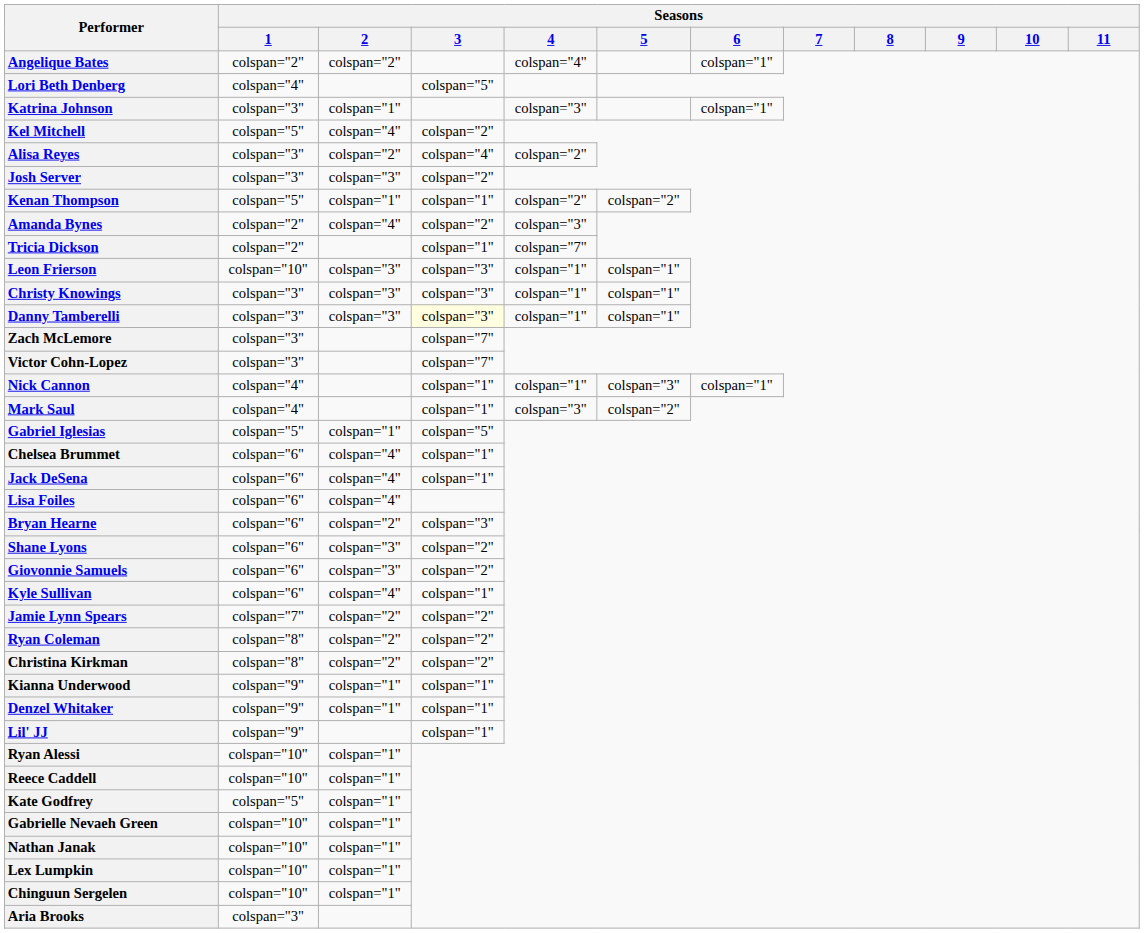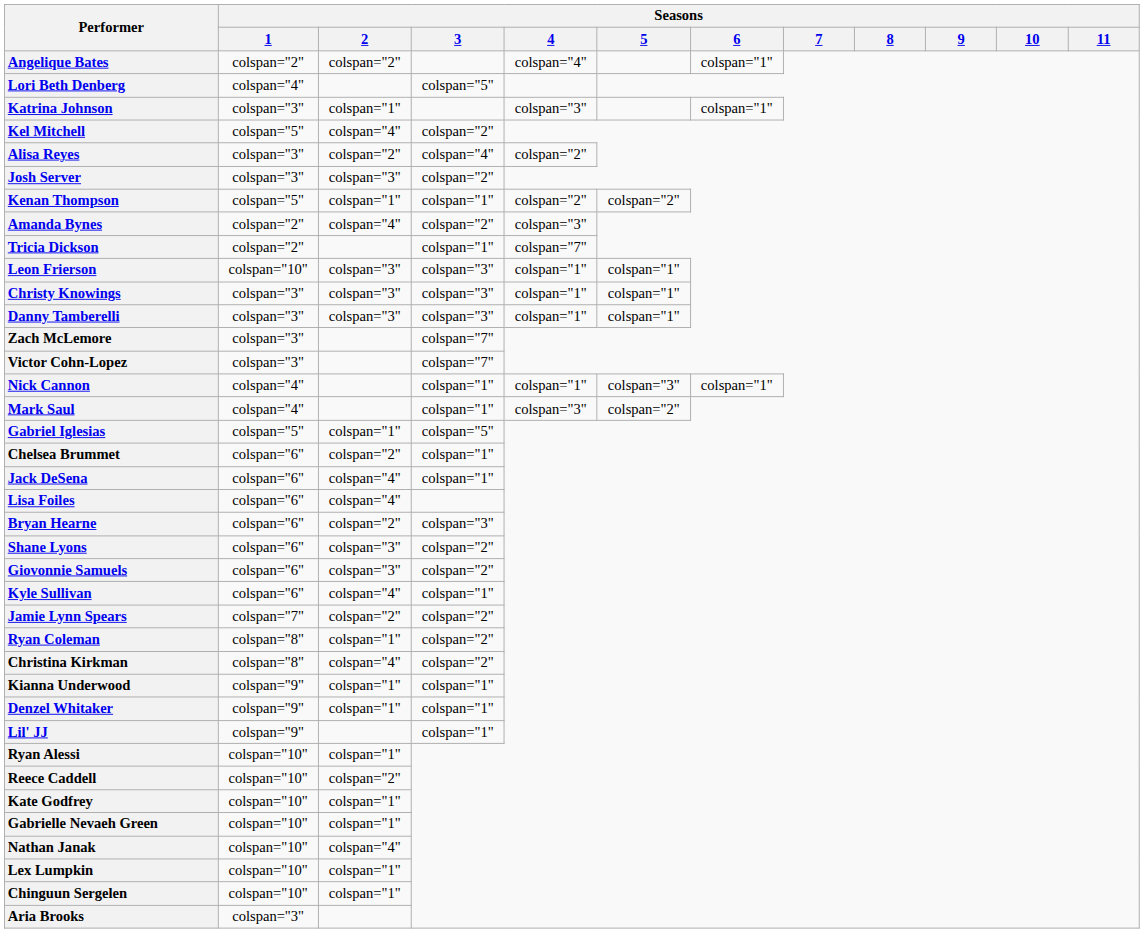(458, 316) lightyellow background -> (458, 316) no background
(365, 454) colspan="4" -> (365, 454) colspan="2"
(365, 639) colspan="2" -> (365, 639) colspan="1"
(365, 662) colspan="2" -> (365, 662) colspan="4"
(365, 778) colspan="1" -> (365, 778) colspan="2"
(268, 801) colspan="5" -> (268, 801) colspan="10"
(365, 847) colspan="1" -> (365, 847) colspan="4"
